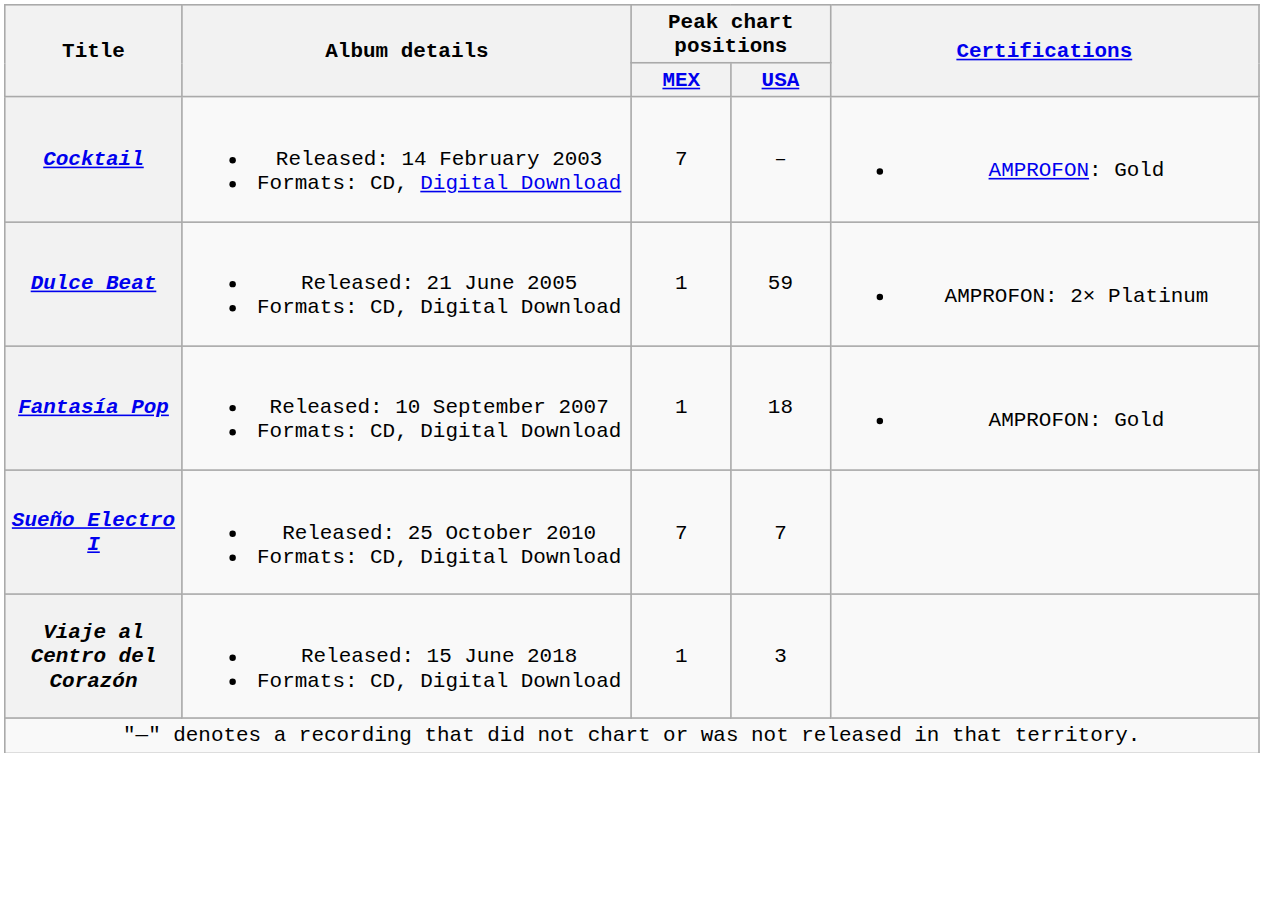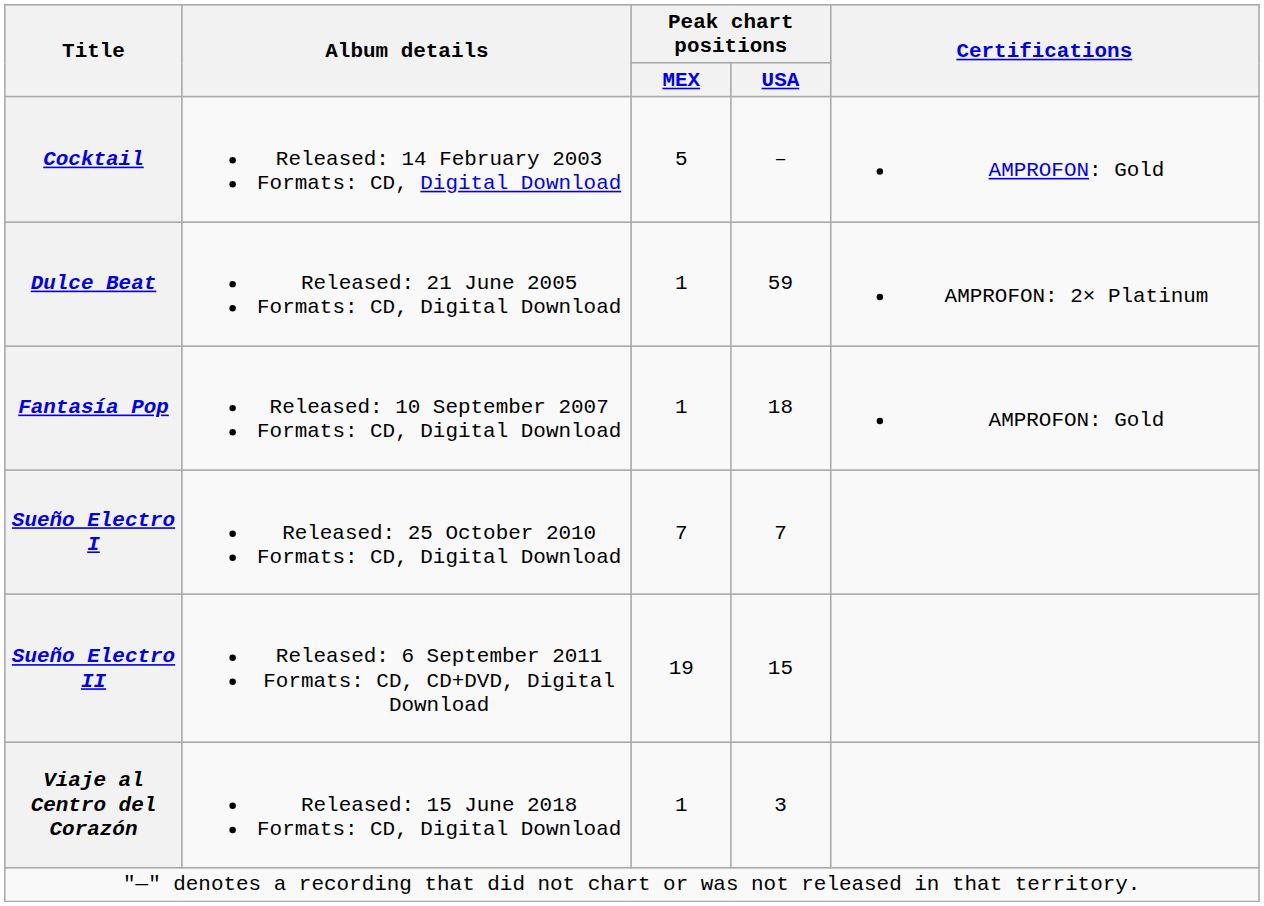(681, 159) 7 -> (681, 159) 5
+ row: (93, 668)
